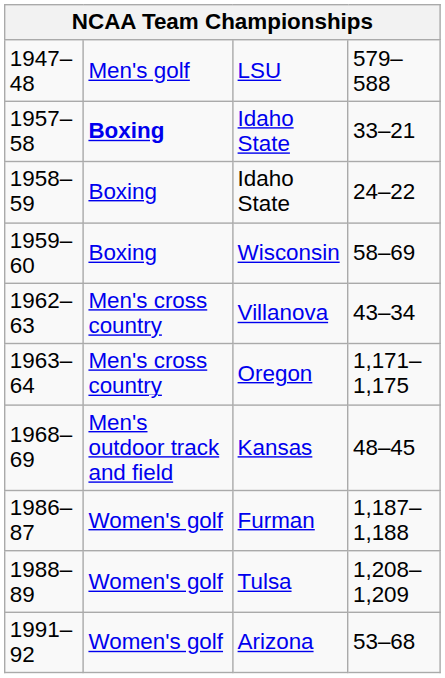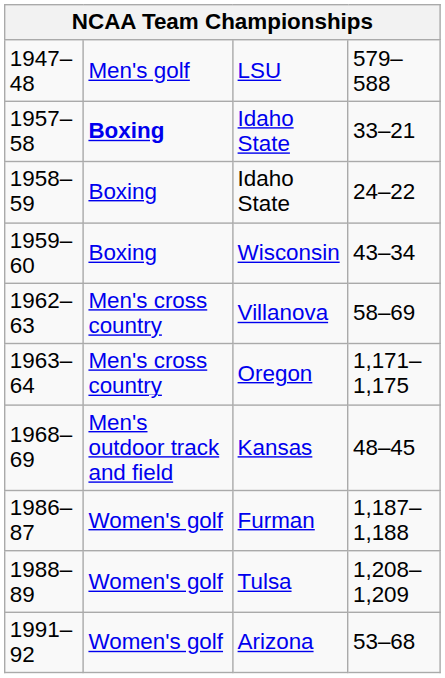(384, 252) 58–69 -> (384, 252) 43–34
(384, 313) 43–34 -> (384, 313) 58–69
